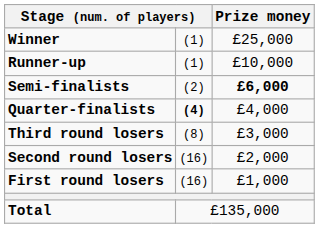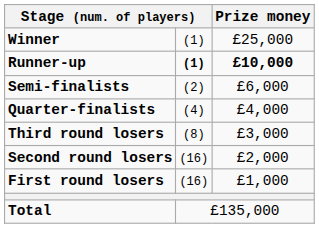(194, 64) normal -> (194, 63) bold
(263, 63) normal -> (263, 63) bold
(263, 87) bold -> (263, 87) normal
(194, 110) bold -> (194, 111) normal
